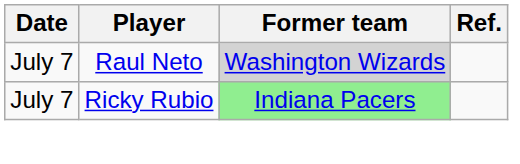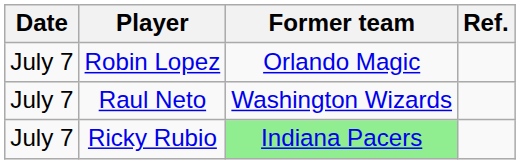+ row: (152, 61)
(335, 61) lightgrey background -> (342, 100) no background
